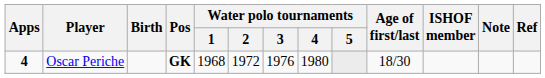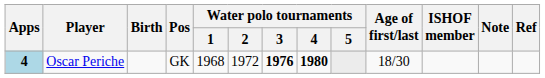(24, 62) no background -> (24, 62) lightblue background
(180, 62) bold -> (180, 62) normal
(280, 62) normal -> (279, 62) bold
(315, 62) normal -> (314, 62) bold
